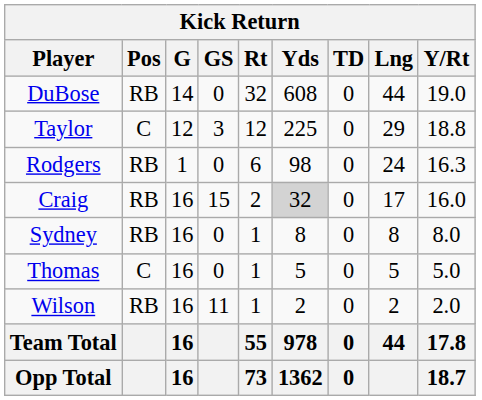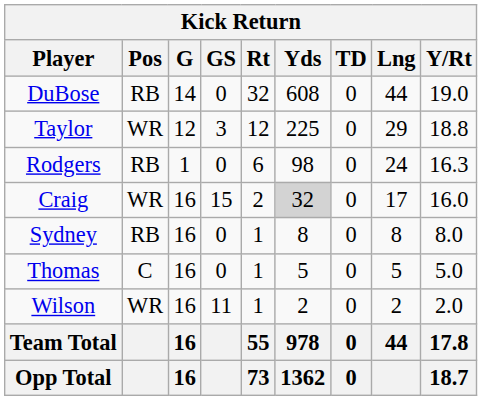(144, 128) C -> (145, 128) WR
(144, 199) RB -> (145, 199) WR
(144, 306) RB -> (145, 306) WR
